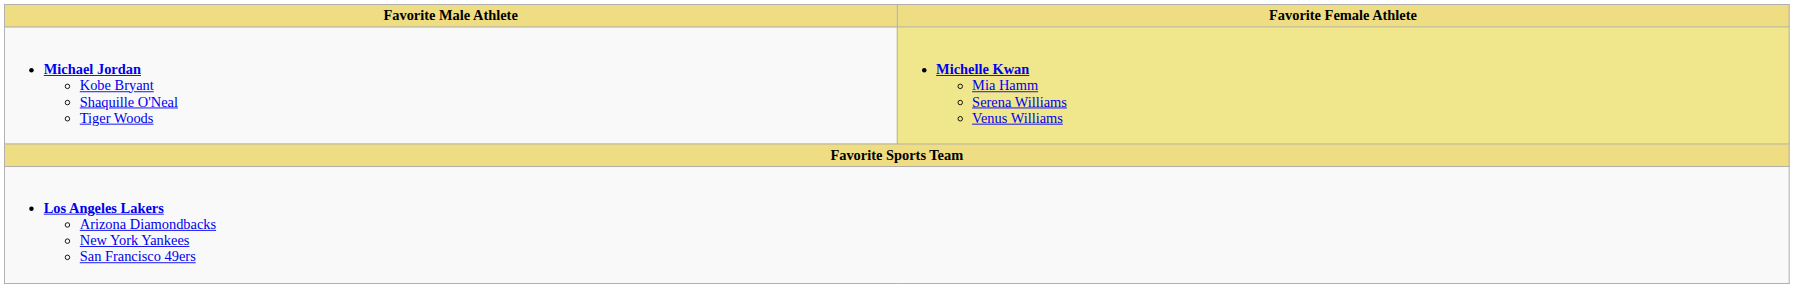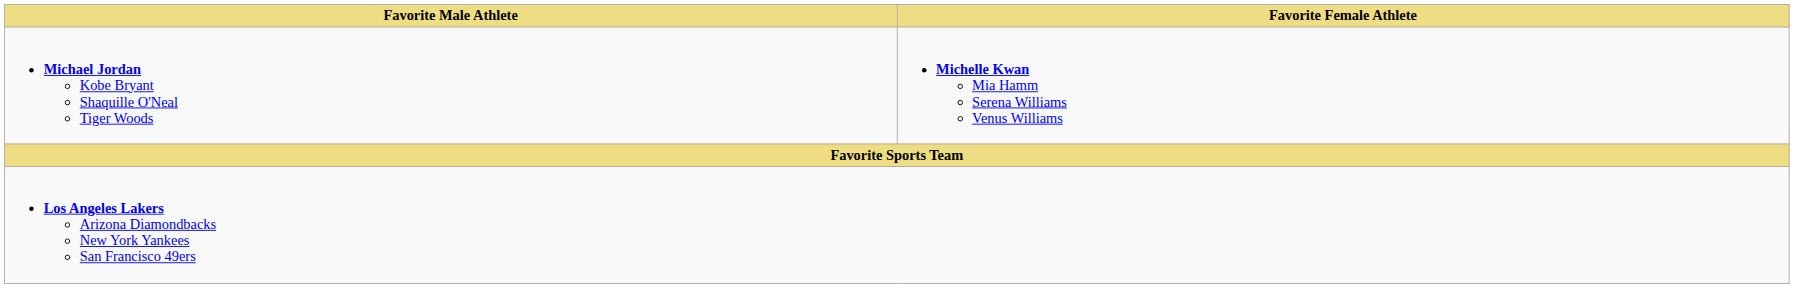(1343, 94) khaki background -> (1343, 94) no background
